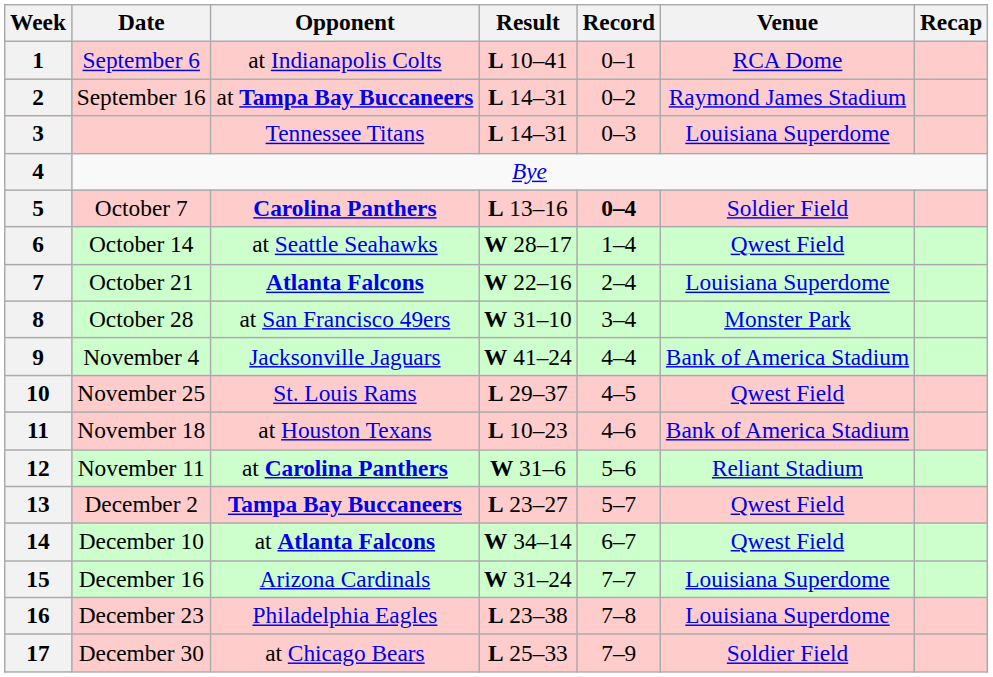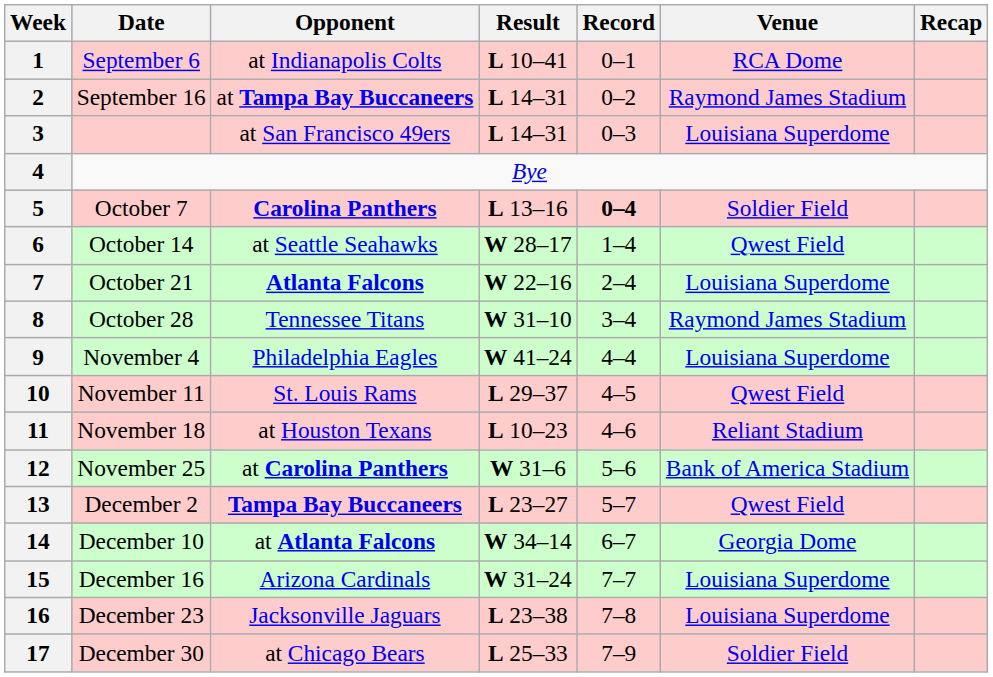(345, 134) Tennessee Titans -> (345, 134) at San Francisco 49ers
(345, 319) at San Francisco 49ers -> (345, 319) Tennessee Titans
(787, 319) Monster Park -> (787, 319) Raymond James Stadium
(345, 356) Jacksonville Jaguars -> (345, 356) Philadelphia Eagles
(788, 356) Bank of America Stadium -> (787, 356) Louisiana Superdome
(141, 393) November 25 -> (141, 393) November 11
(788, 430) Bank of America Stadium -> (788, 430) Reliant Stadium
(141, 467) November 11 -> (141, 467) November 25
(788, 467) Reliant Stadium -> (788, 467) Bank of America Stadium
(787, 541) Qwest Field -> (787, 541) Georgia Dome
(345, 615) Philadelphia Eagles -> (345, 615) Jacksonville Jaguars
